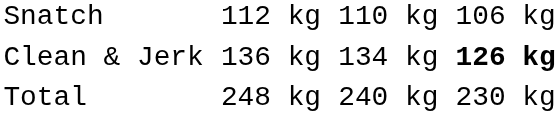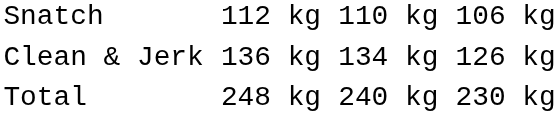(506, 57) bold -> (506, 57) normal
